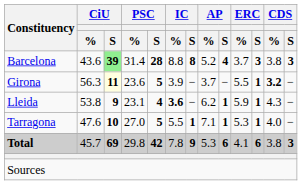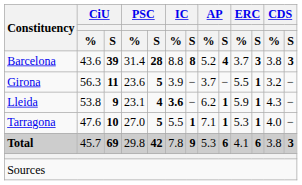(113, 61) lightgreen background -> (113, 61) no background
(113, 81) lightyellow background -> (113, 81) no background
(274, 81) bold -> (274, 81) normal
